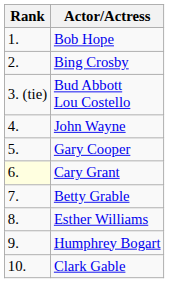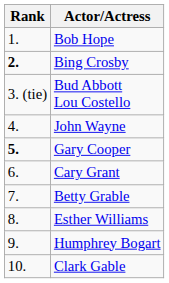(13, 62) normal -> (13, 62) bold
(13, 149) normal -> (13, 149) bold
(13, 172) lightyellow background -> (13, 172) no background
